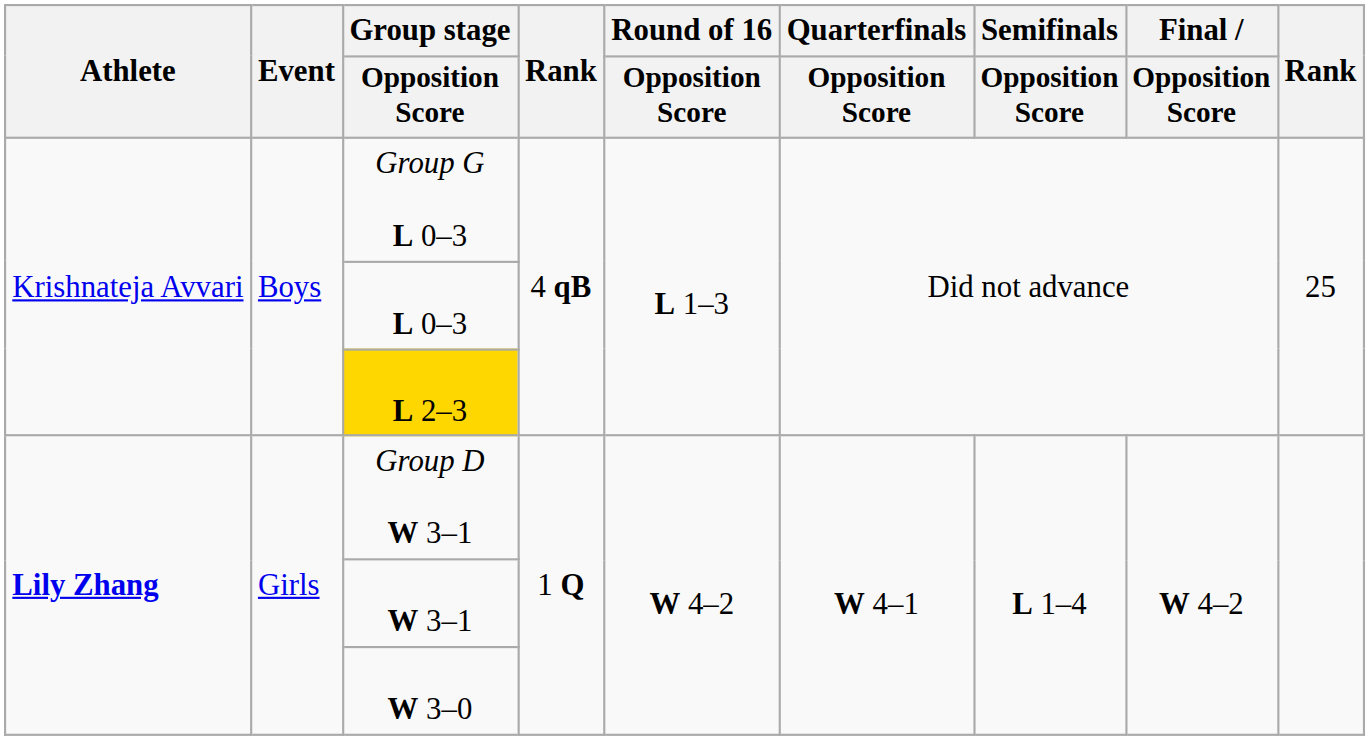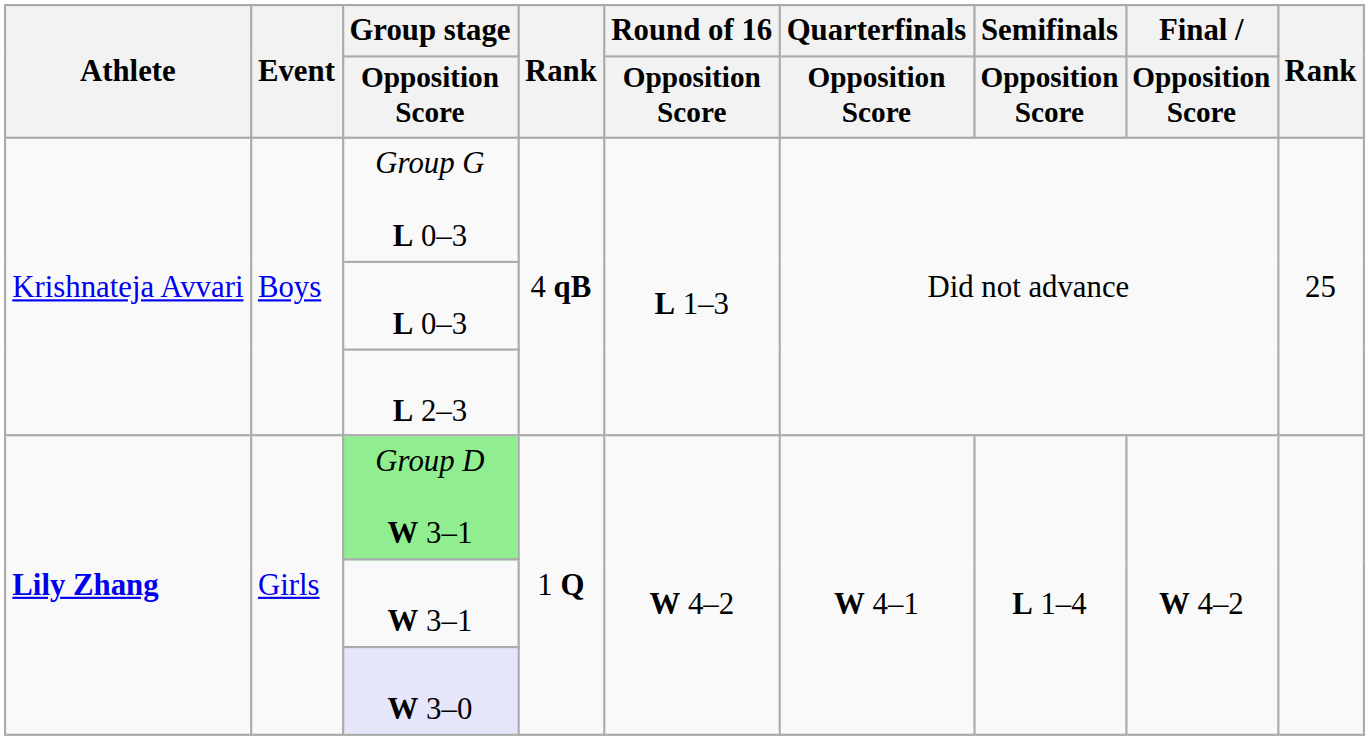(430, 410) gold background -> (430, 410) no background
(430, 497) no background -> (430, 497) lightgreen background
(430, 708) no background -> (430, 708) lavender background
